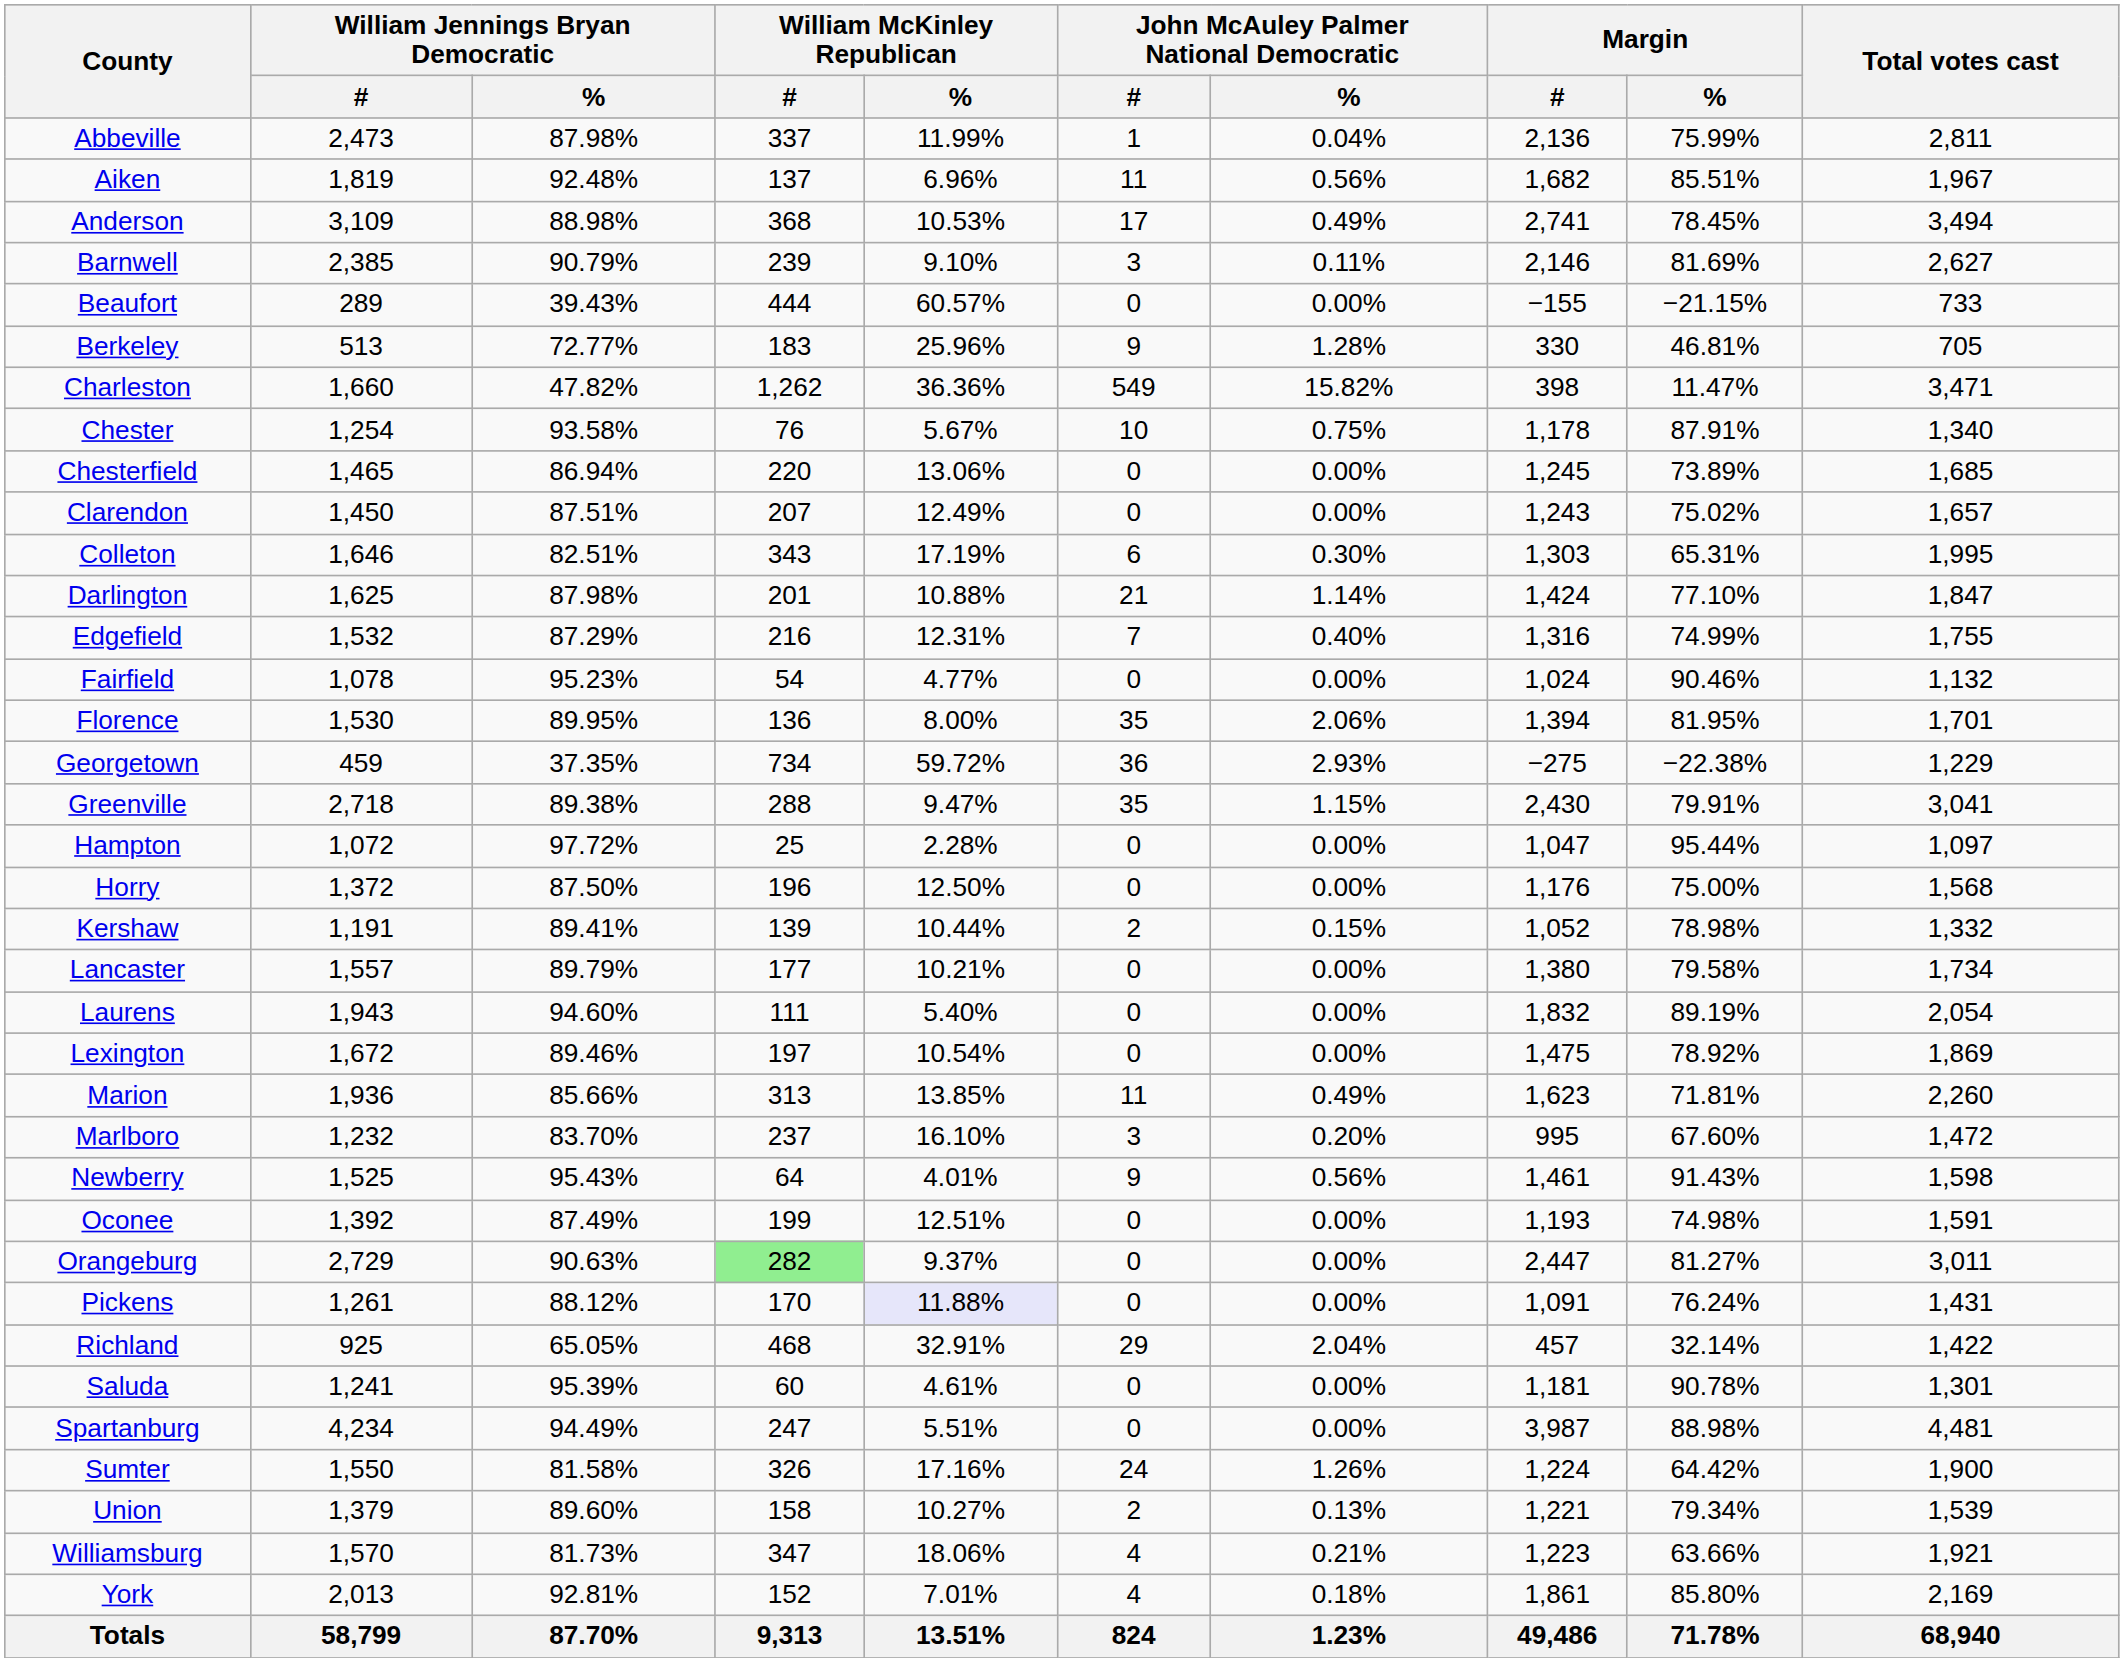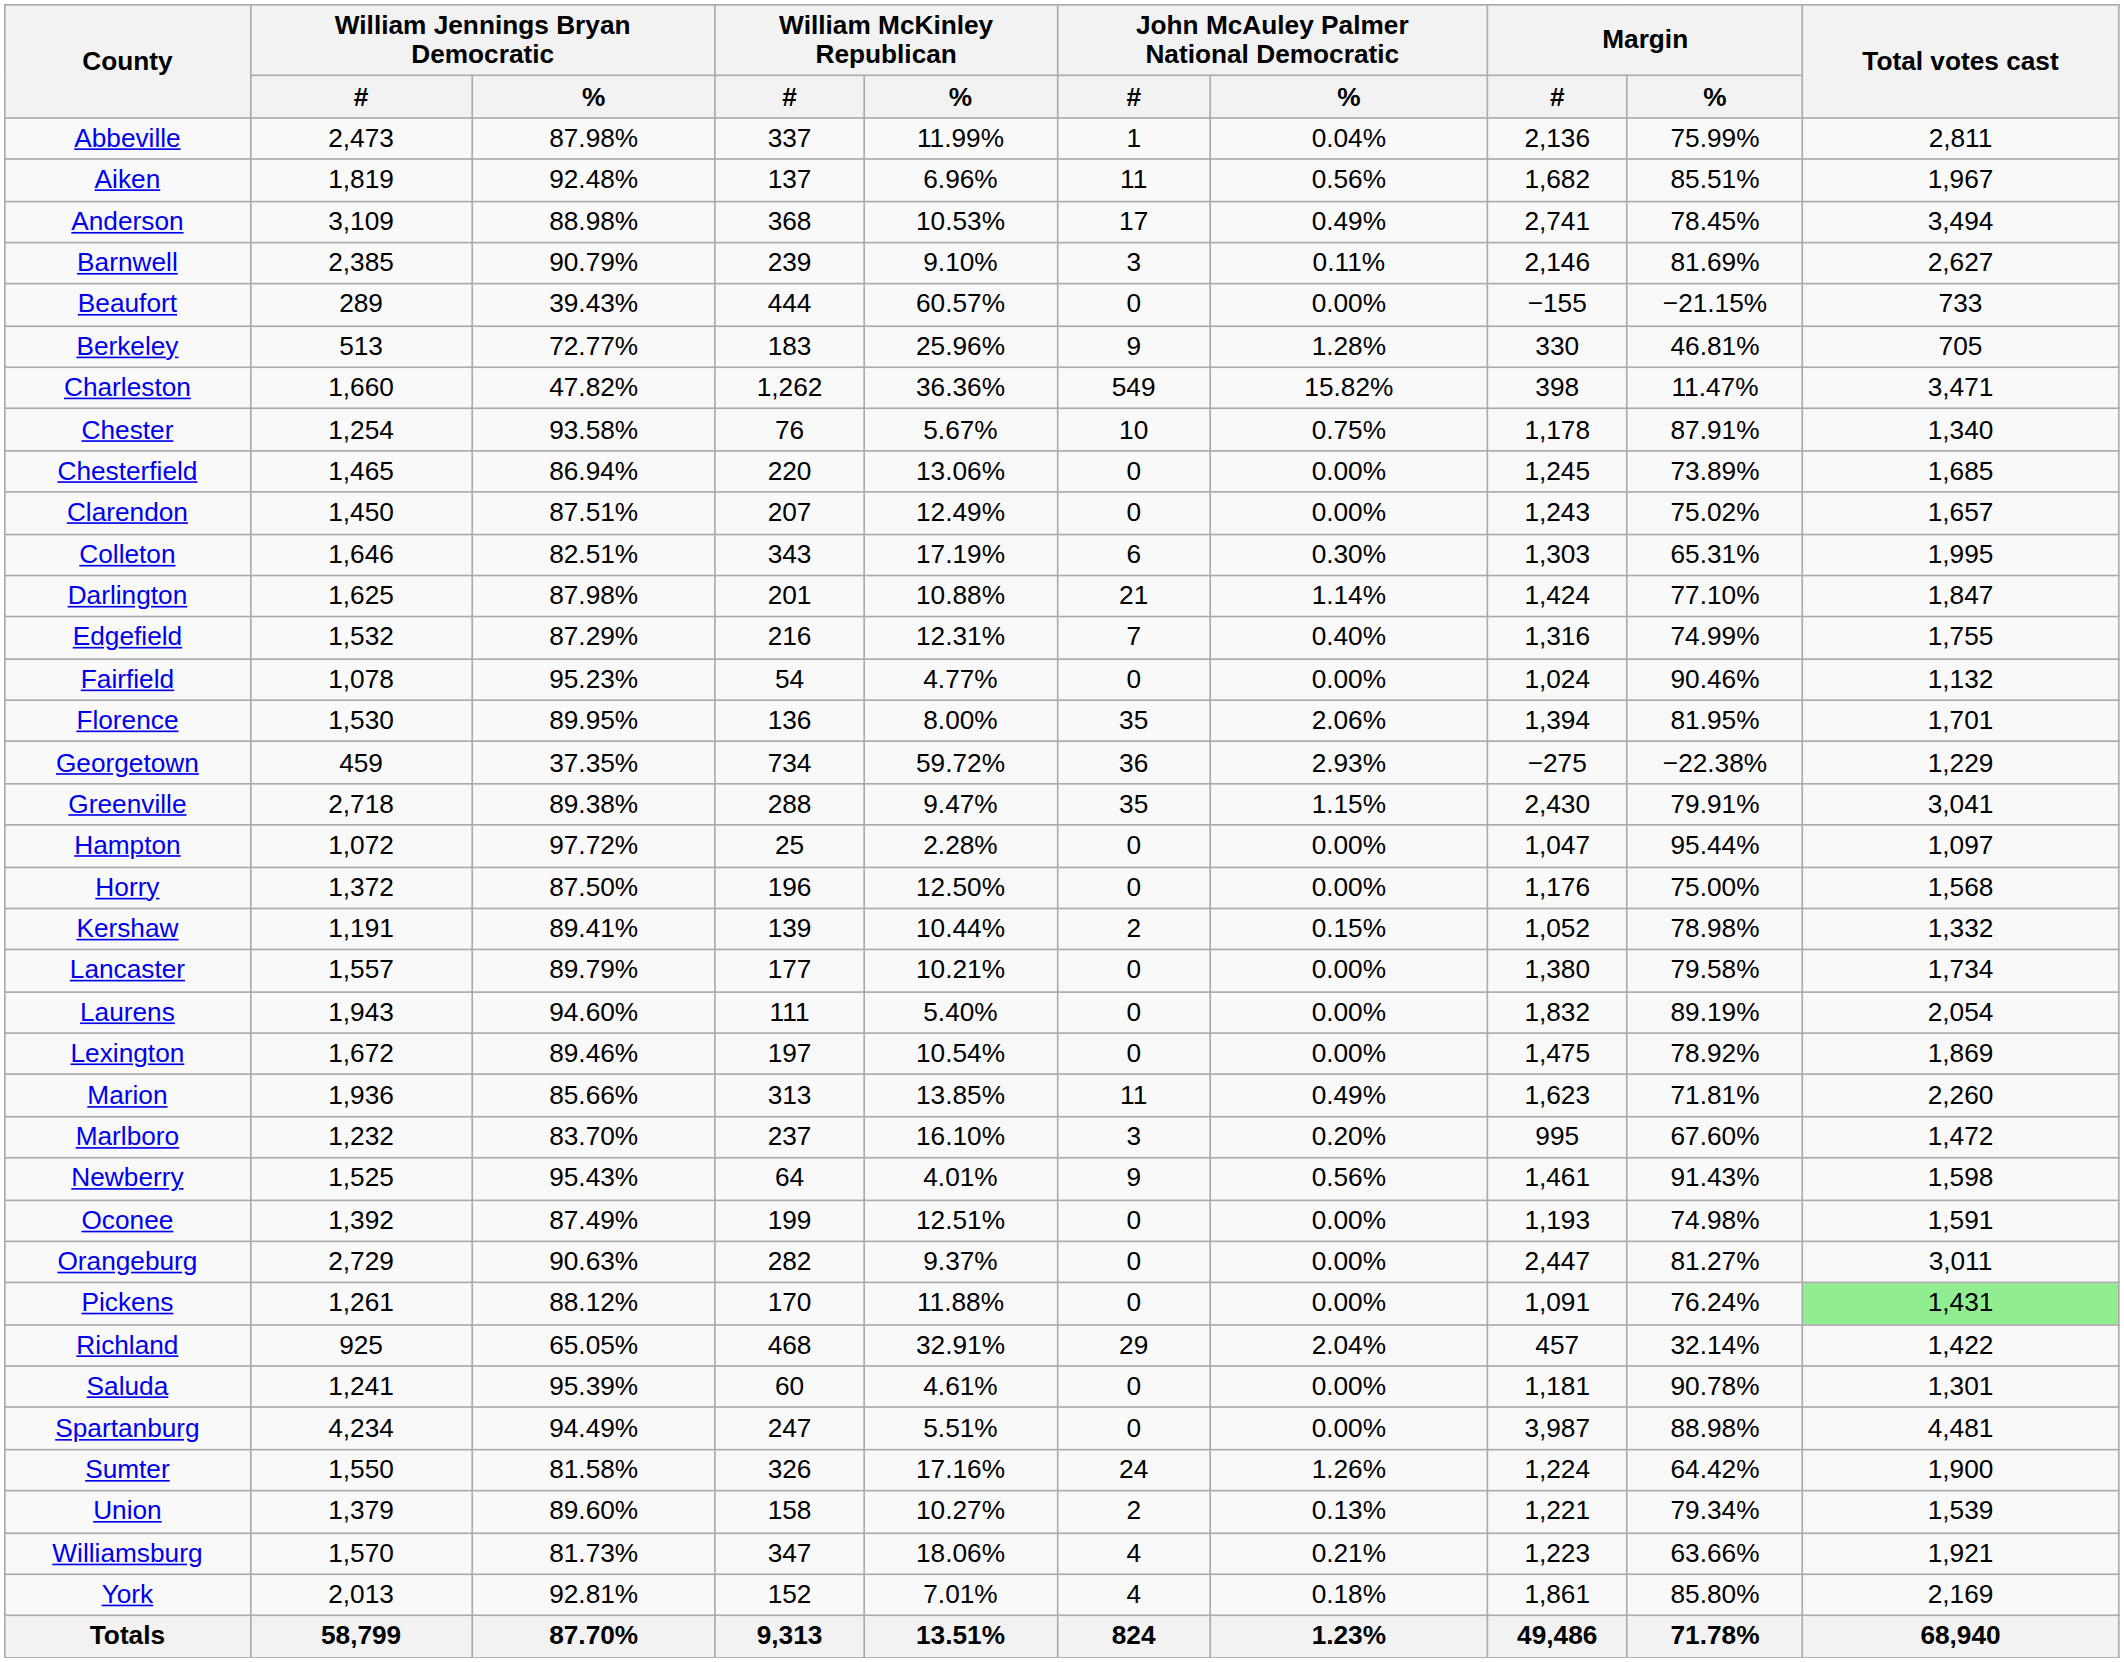(790, 1261) lightgreen background -> (790, 1261) no background
(960, 1303) lavender background -> (960, 1303) no background
(1961, 1303) no background -> (1961, 1303) lightgreen background
